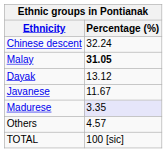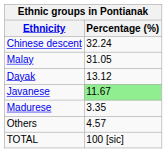(99, 60) bold -> (99, 60) normal
(99, 92) no background -> (99, 92) lightgreen background
(96, 108) lavender background -> (96, 108) no background
